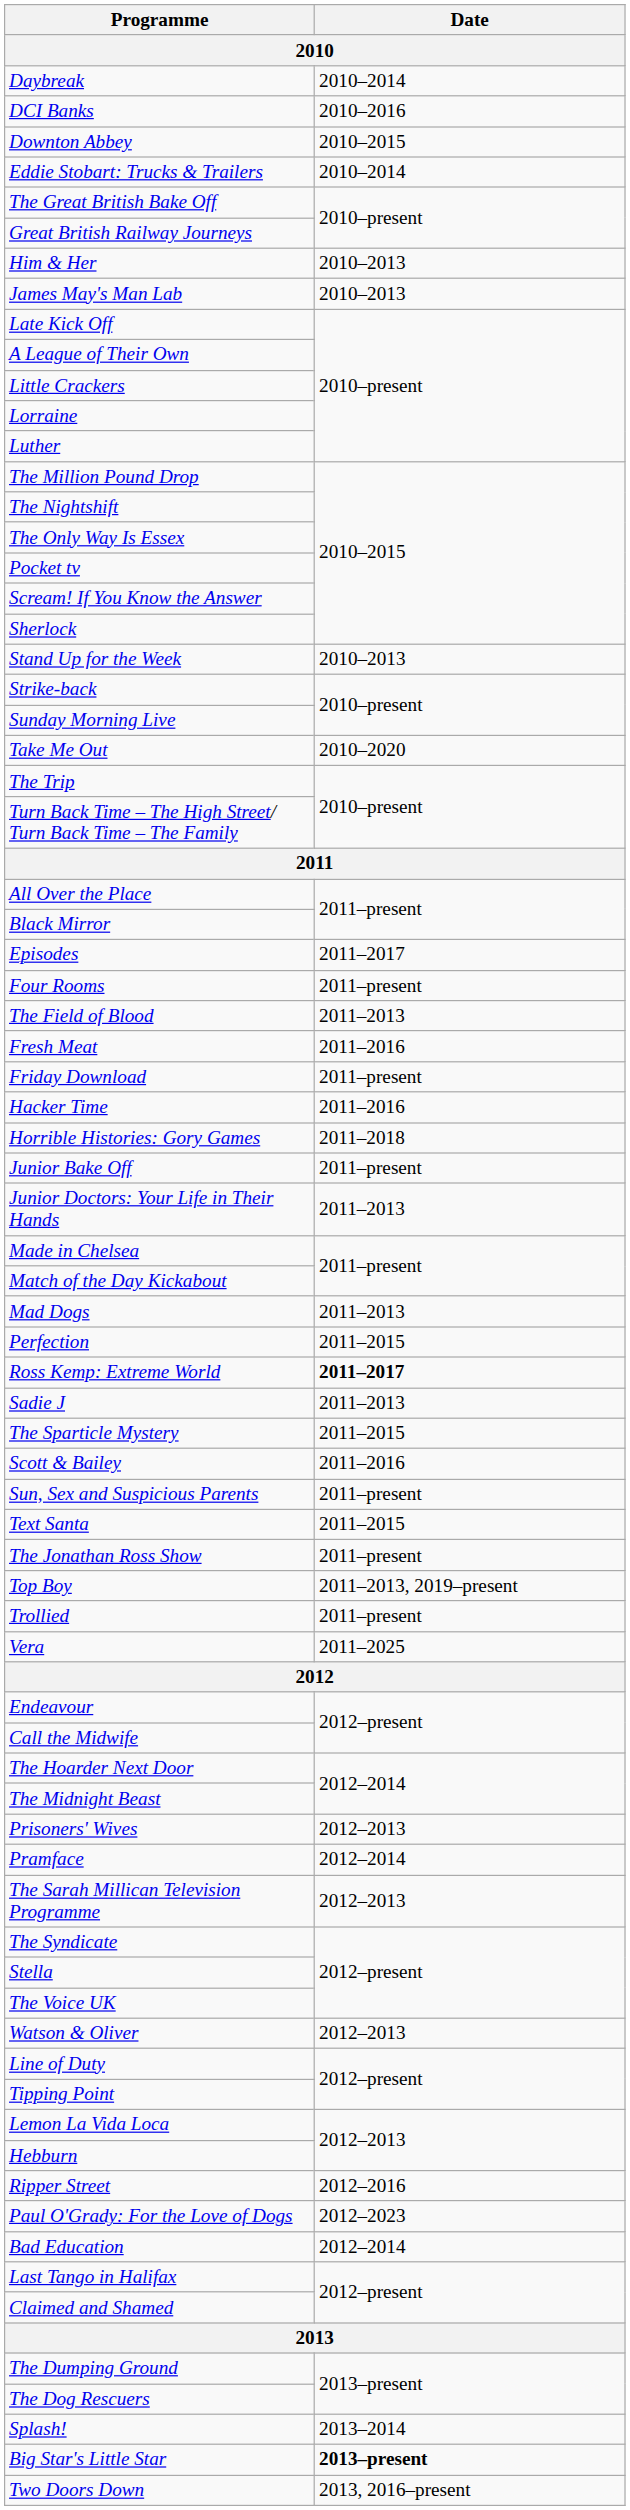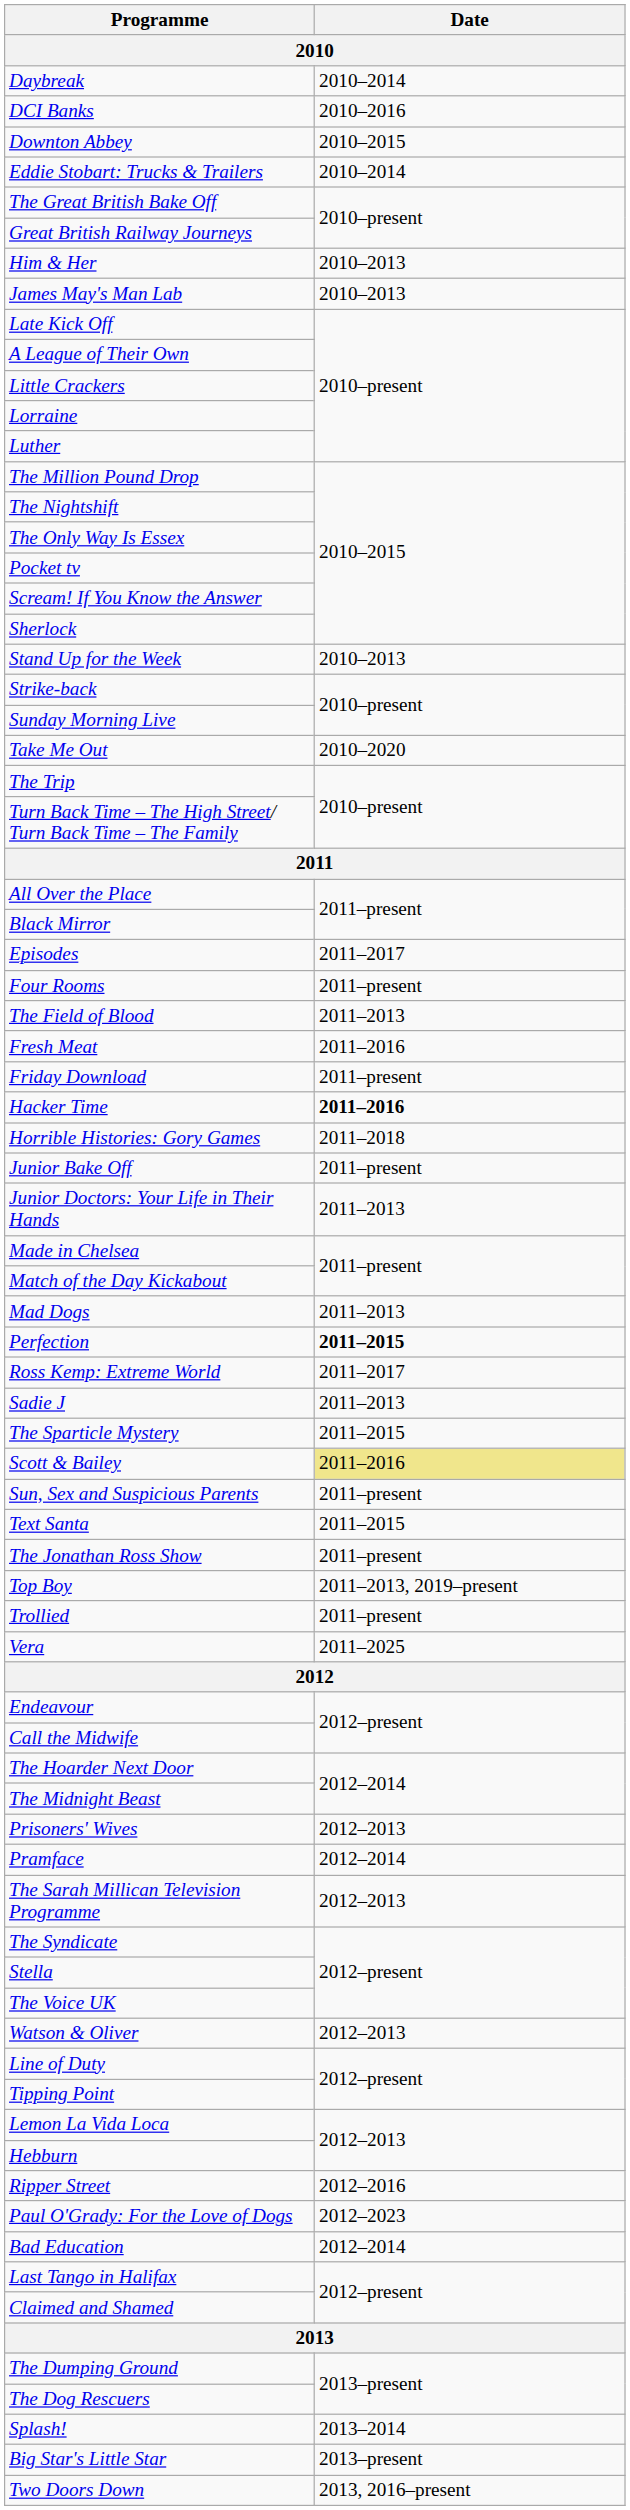(362, 1107) normal -> (362, 1107) bold
(362, 1341) normal -> (362, 1341) bold
(362, 1372) bold -> (362, 1372) normal
(362, 1463) no background -> (362, 1463) khaki background
(373, 2459) bold -> (371, 2459) normal
